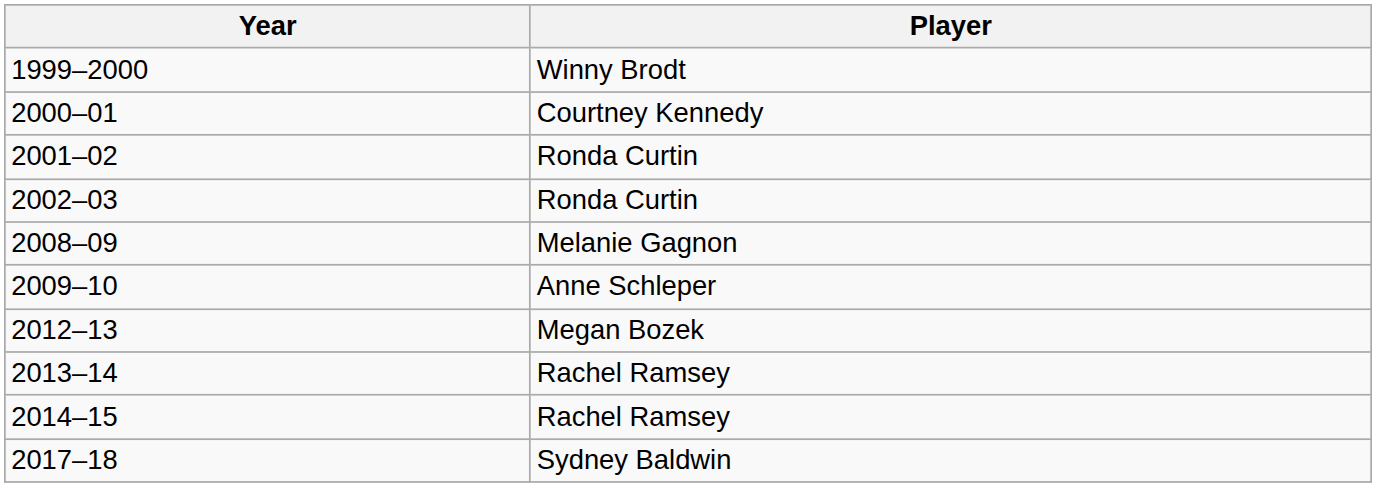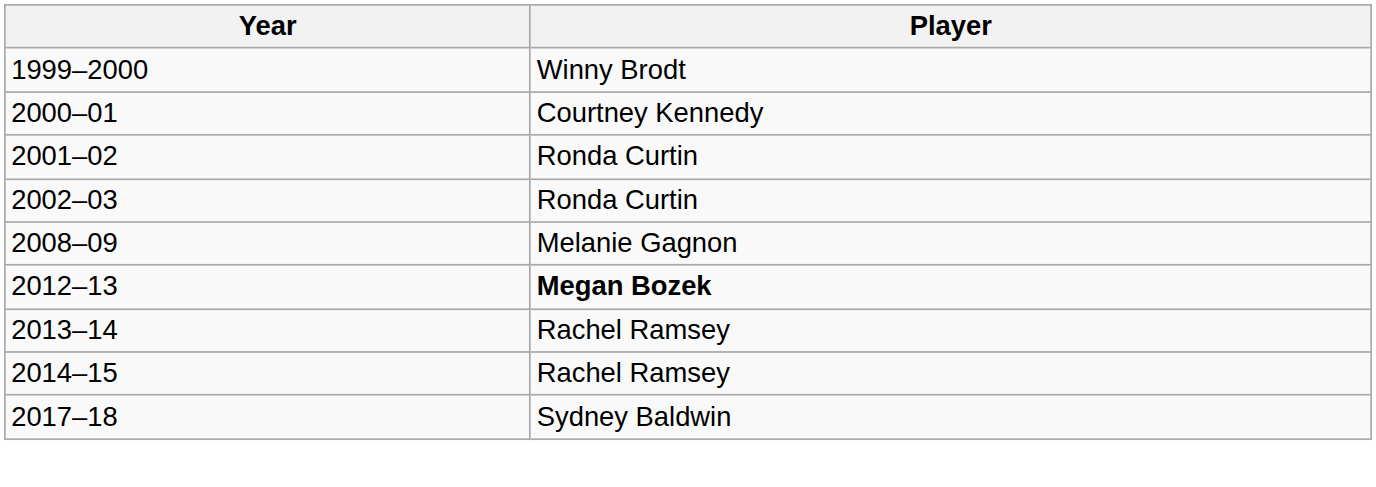- row: (64, 286)
(620, 329) normal -> (624, 286) bold
